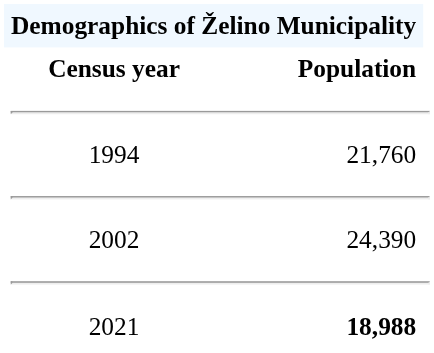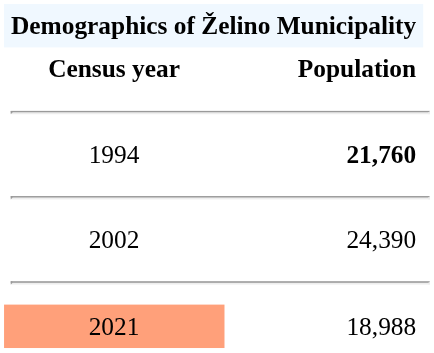(381, 154) normal -> (381, 154) bold
(114, 325) no background -> (114, 325) lightsalmon background
(381, 325) bold -> (381, 325) normal
